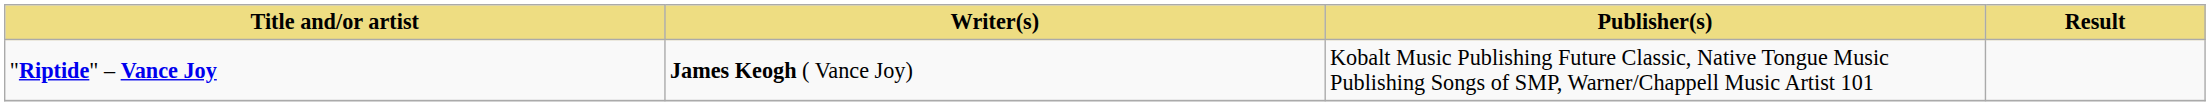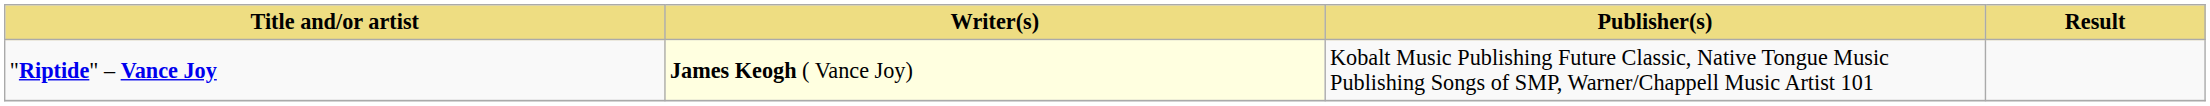(791, 69) no background -> (791, 69) lightyellow background
